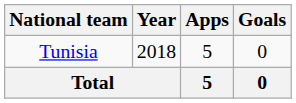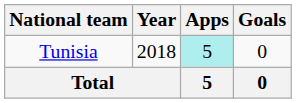(207, 51) no background -> (207, 51) paleturquoise background
